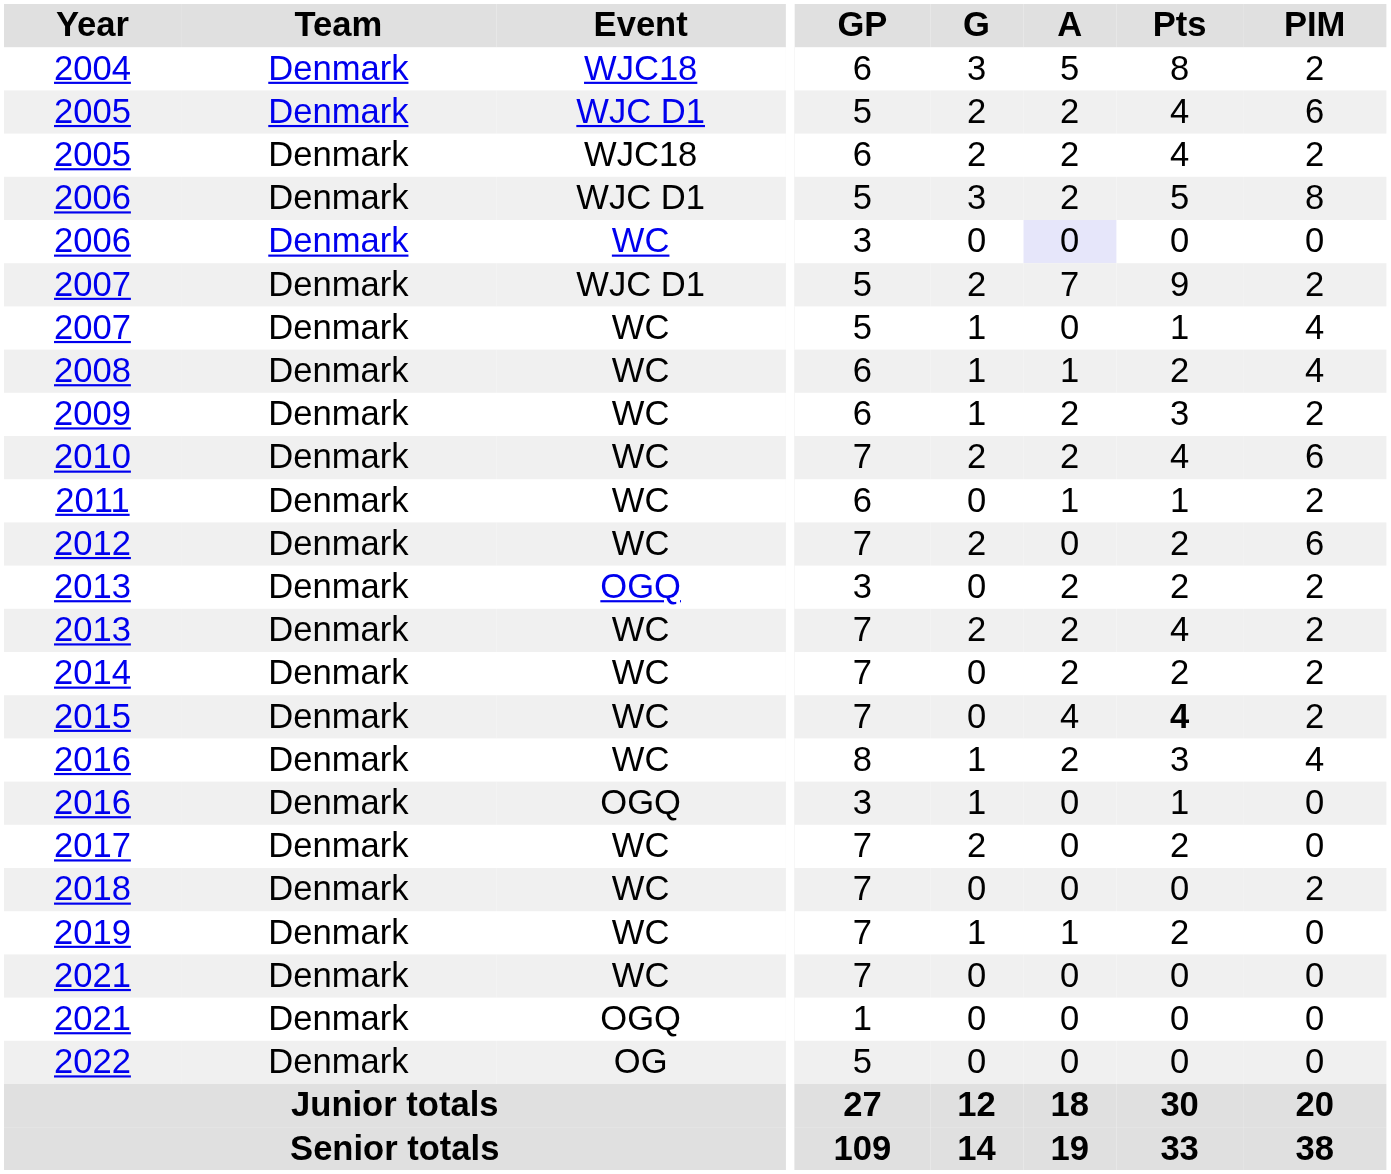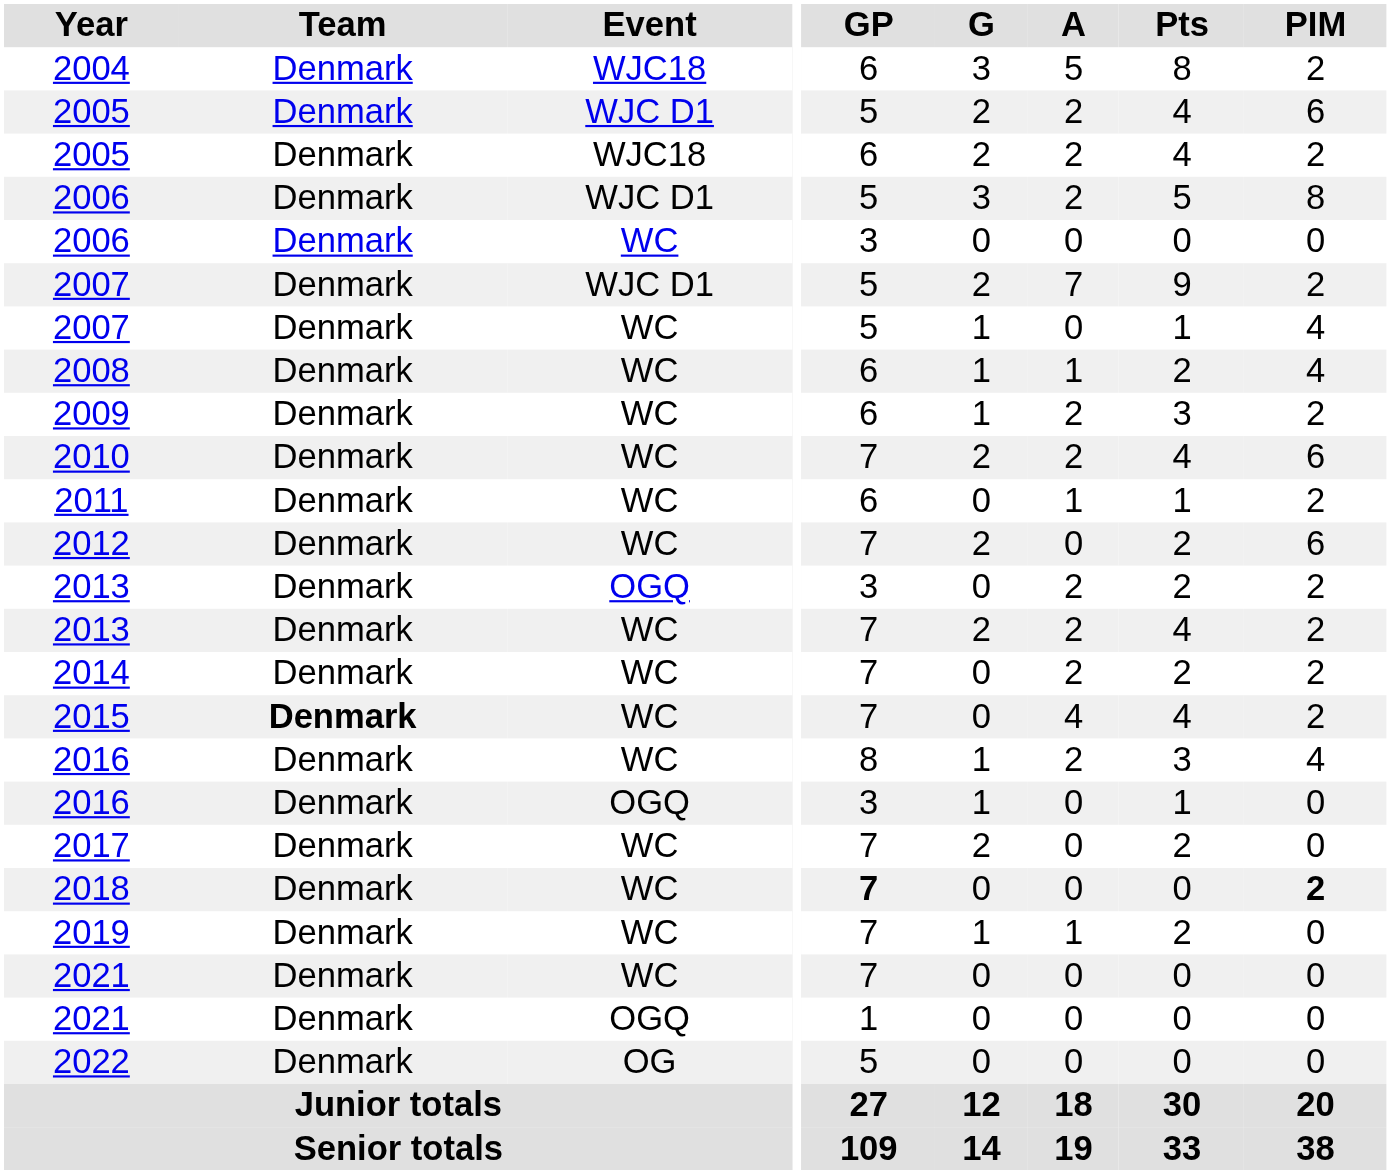(1070, 241) lavender background -> (1074, 241) no background
(338, 716) normal -> (343, 716) bold
(1180, 716) bold -> (1182, 716) normal
(862, 889) normal -> (869, 889) bold
(1315, 889) normal -> (1316, 889) bold
